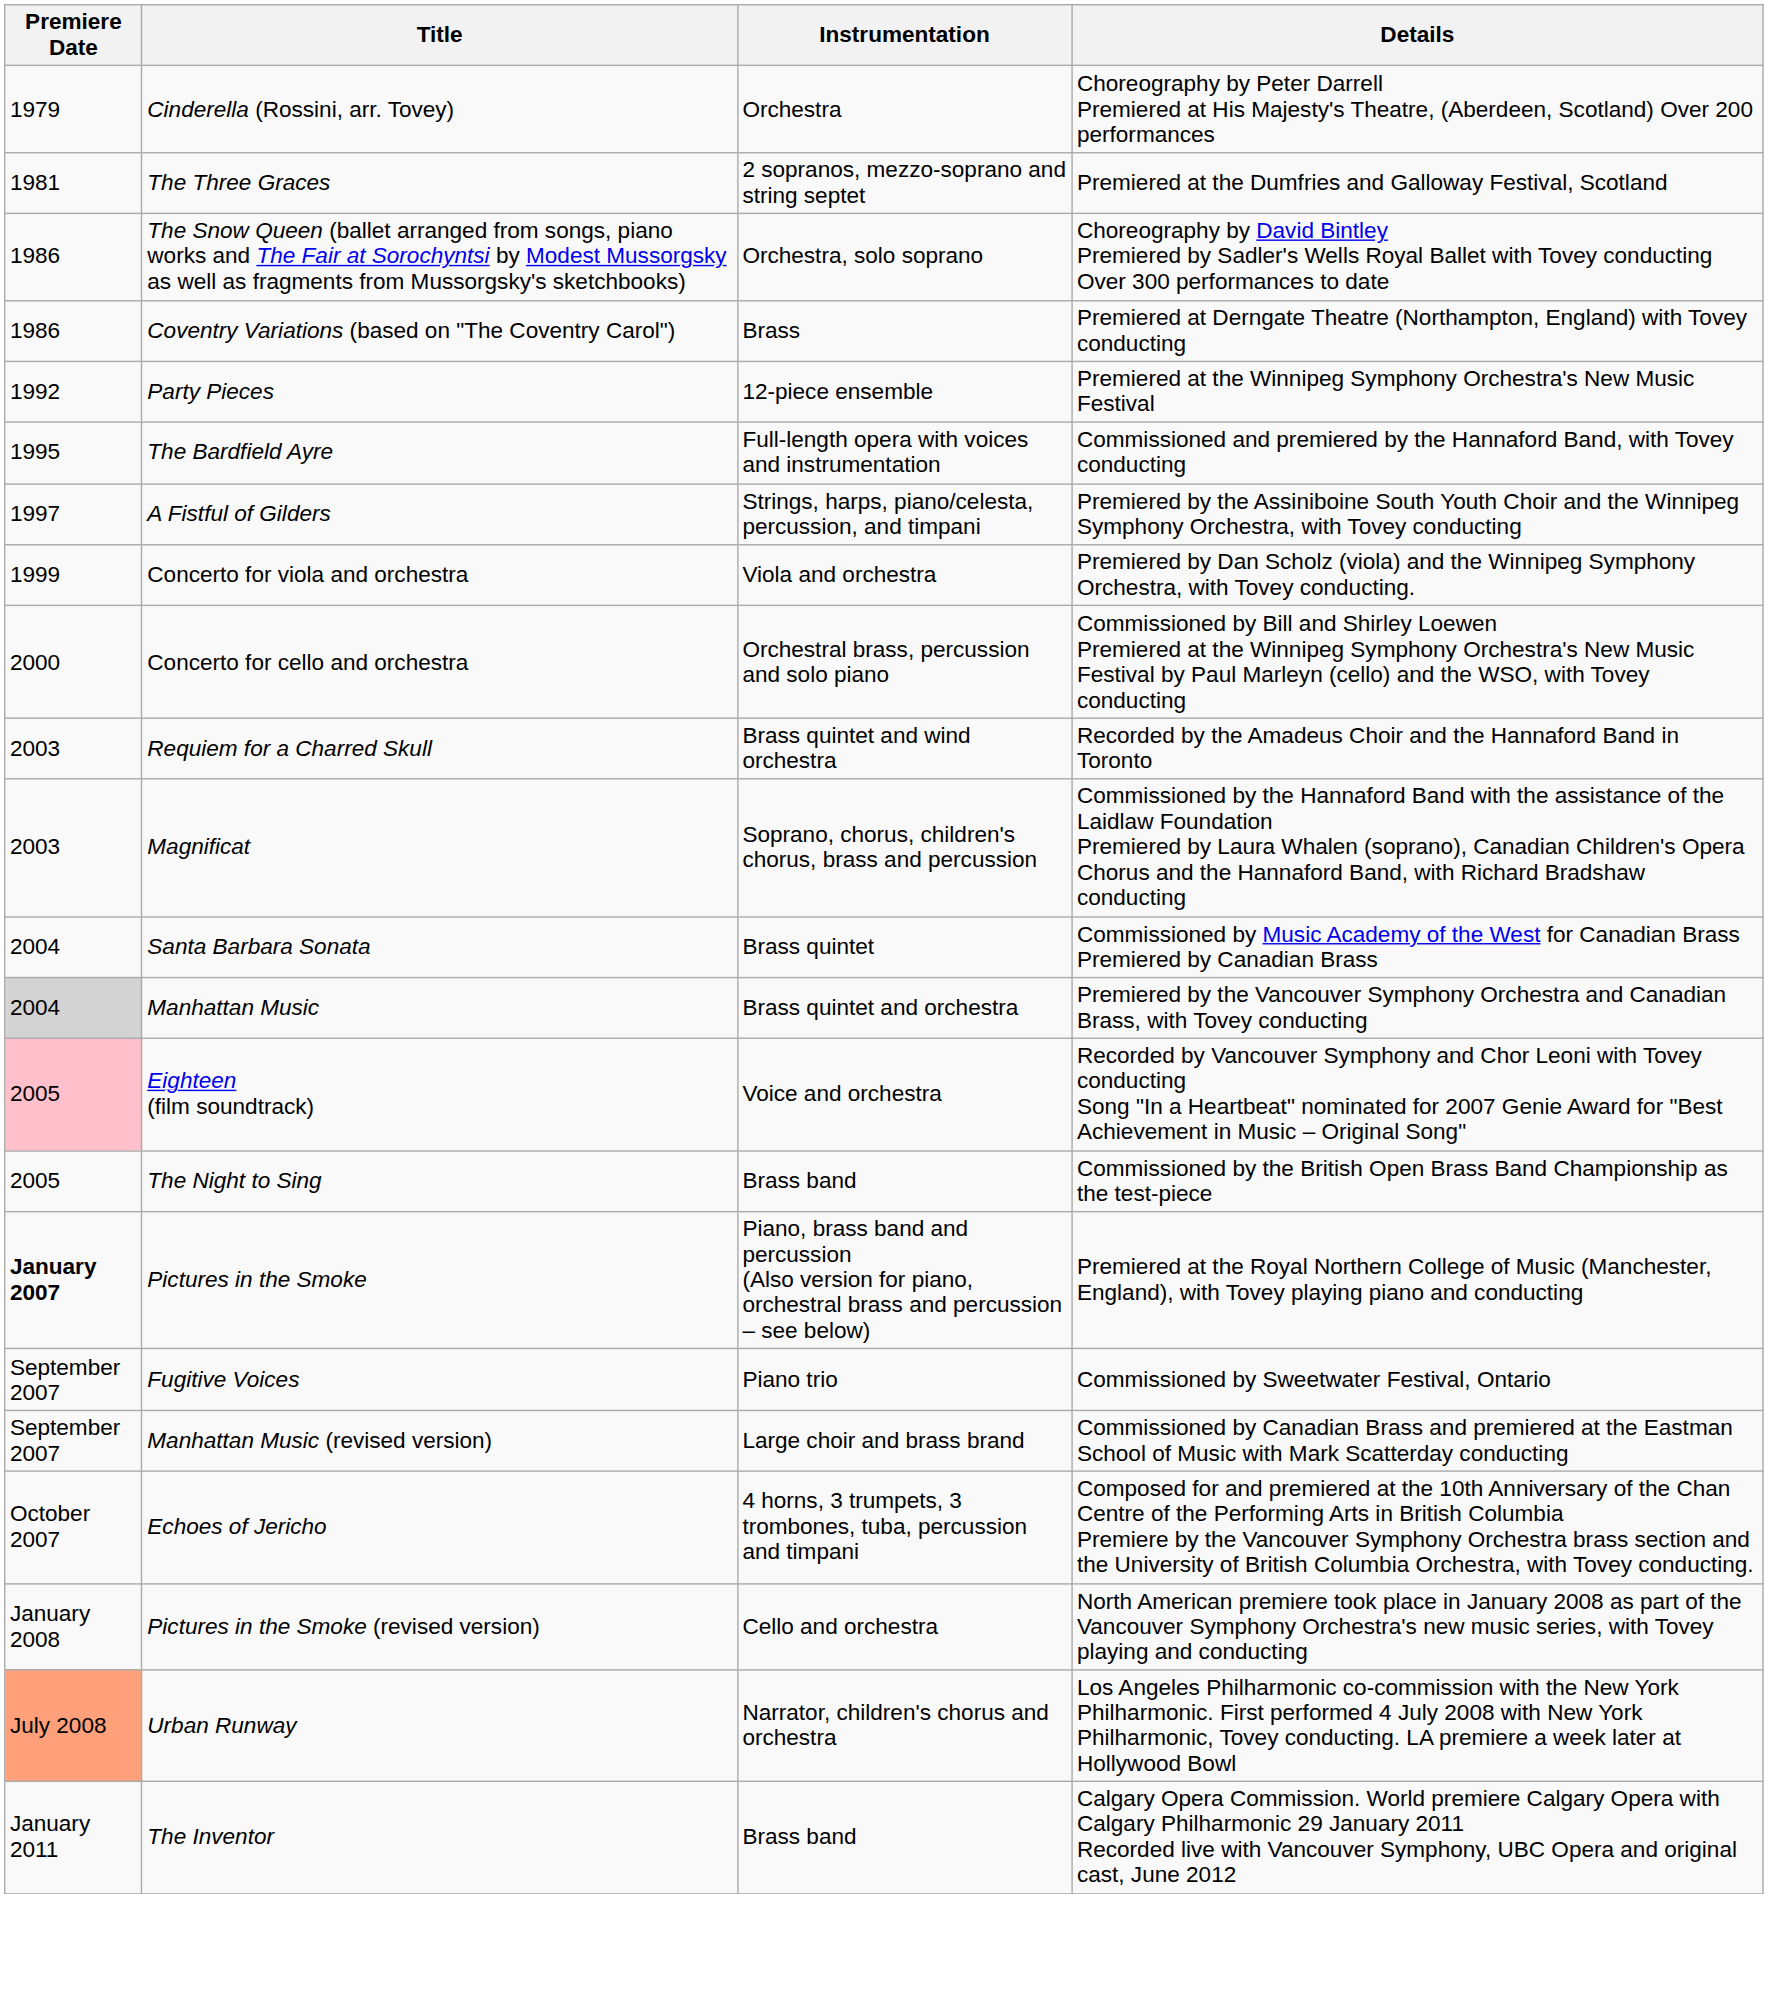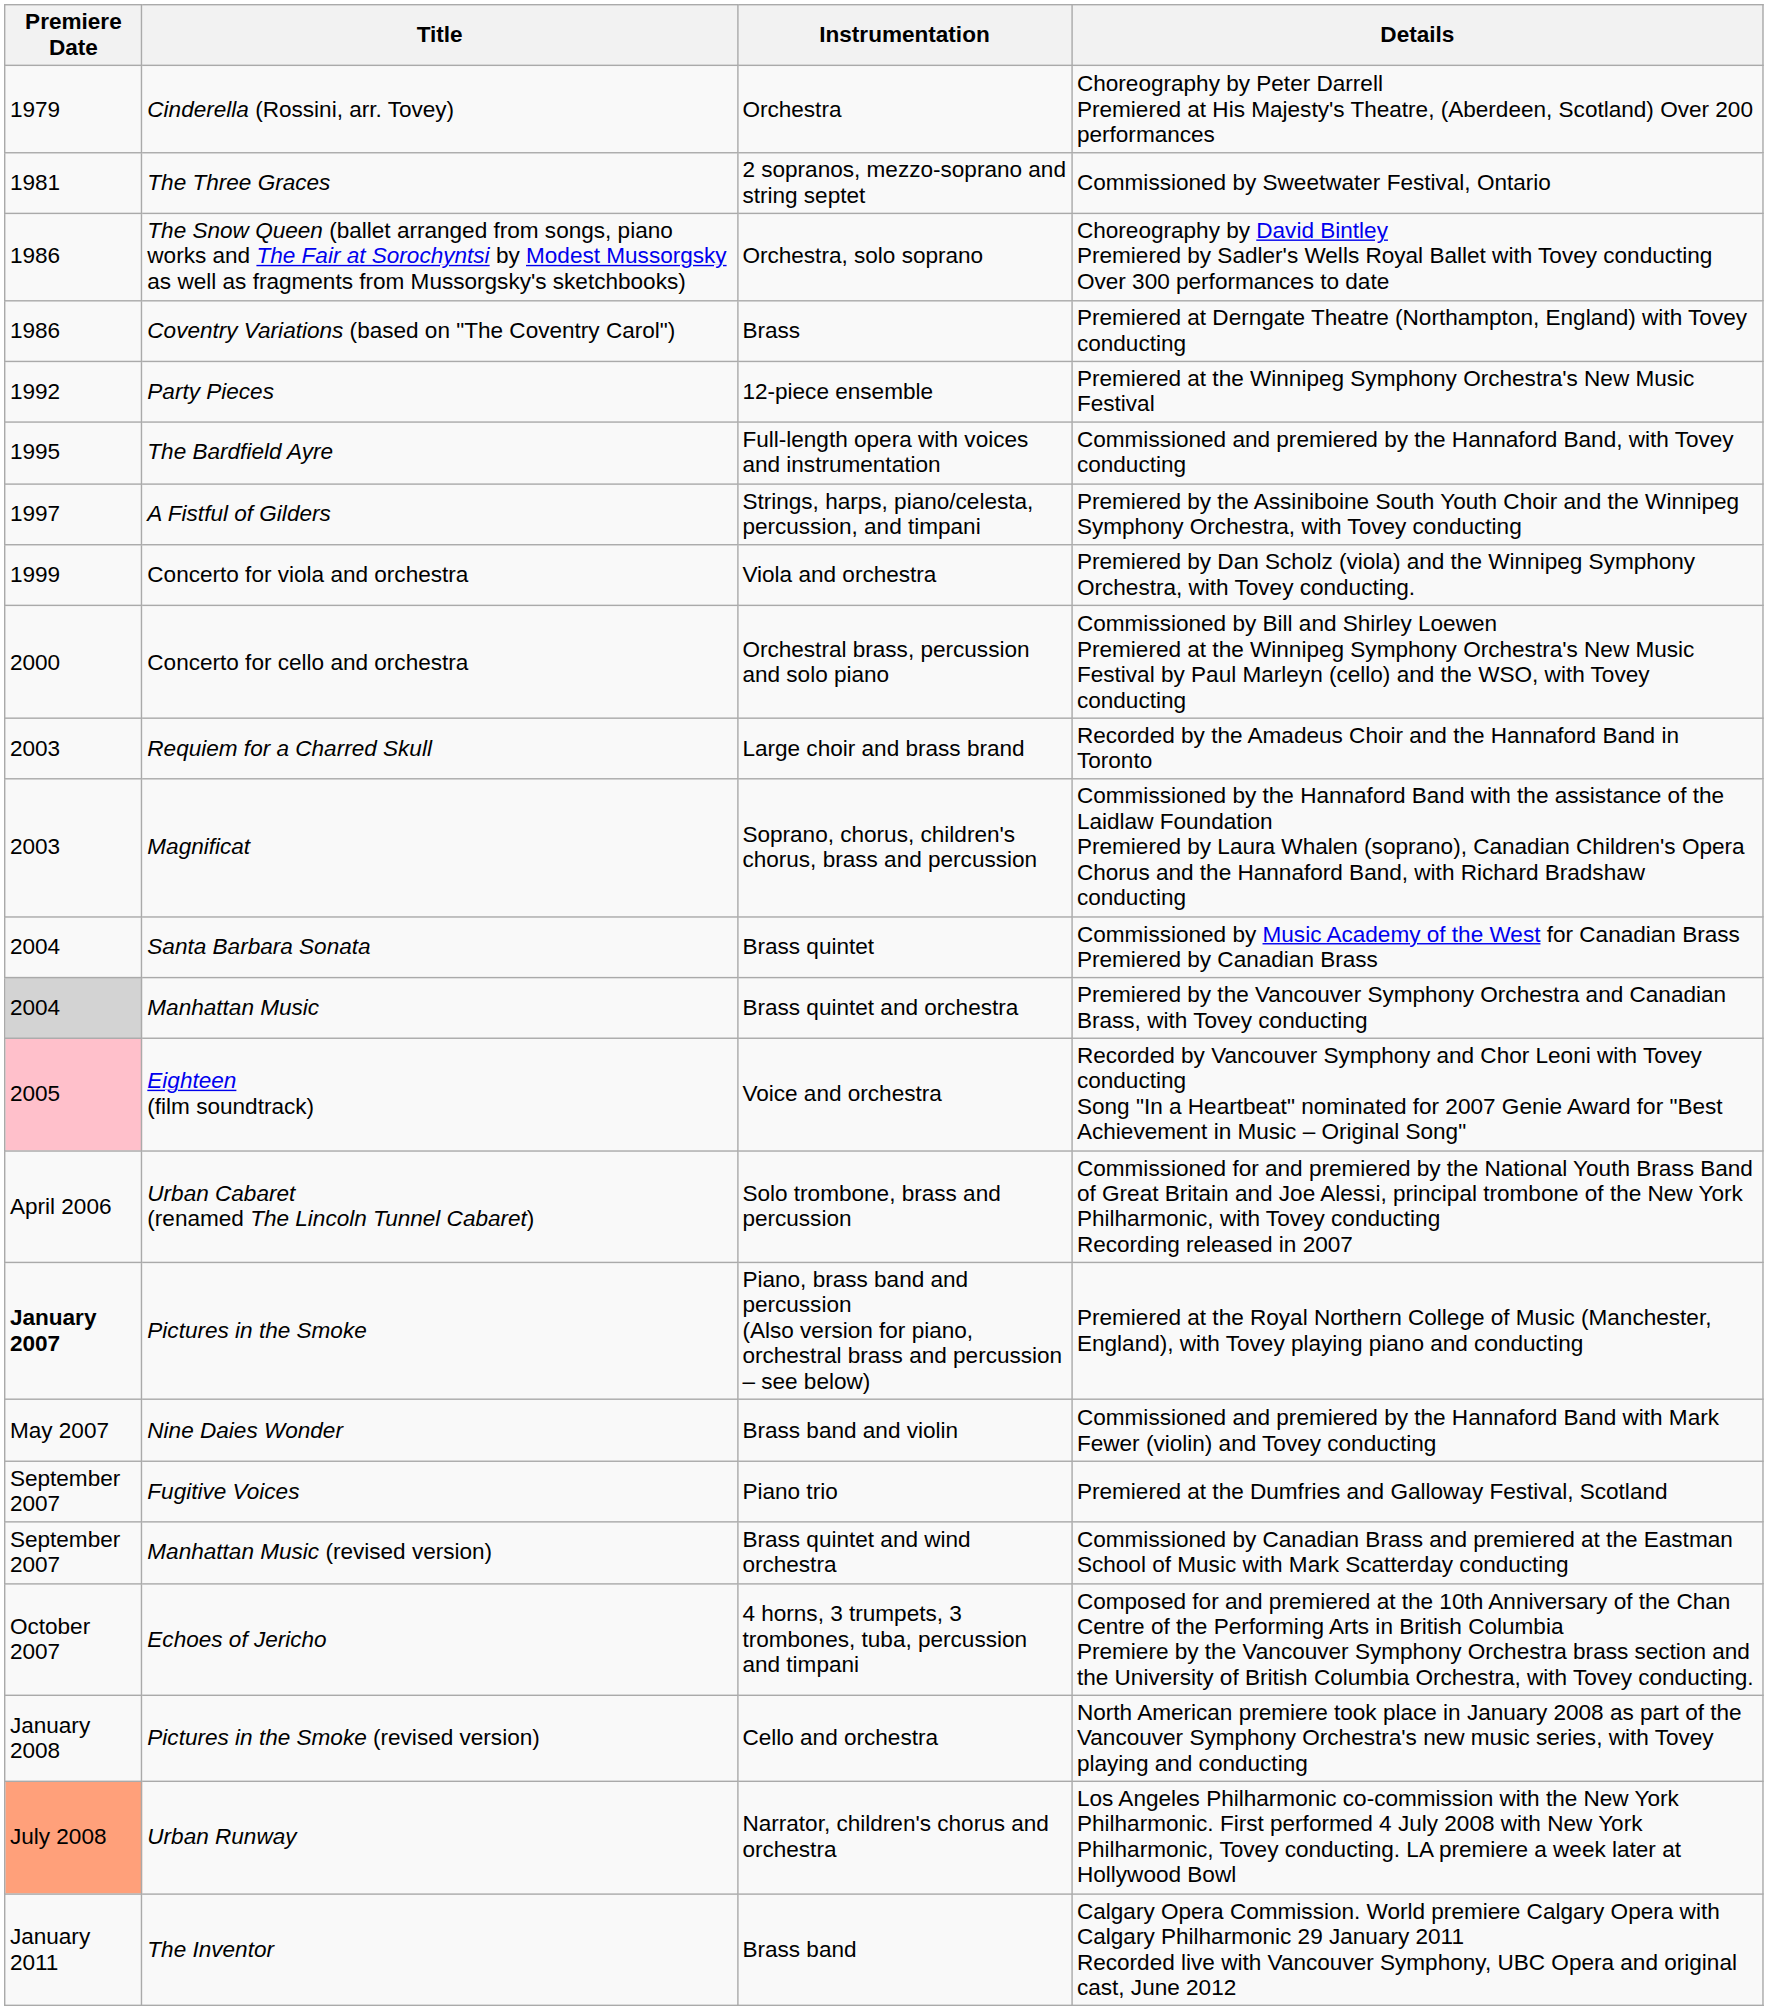(1372, 182) Premiered at the Dumfries and Galloway Festival, Scotland -> (1314, 182) Commissioned by Sweetwater Festival, Ontario
(857, 748) Brass quintet and wind orchestra -> (883, 748) Large choir and brass brand
- row: (234, 1180)
+ row: (341, 1206)
+ row: (245, 1430)
(1314, 1379) Commissioned by Sweetwater Festival, Ontario -> (1372, 1491) Premiered at the Dumfries and Galloway Festival, Scotland
(883, 1440) Large choir and brass brand -> (857, 1552) Brass quintet and wind orchestra
